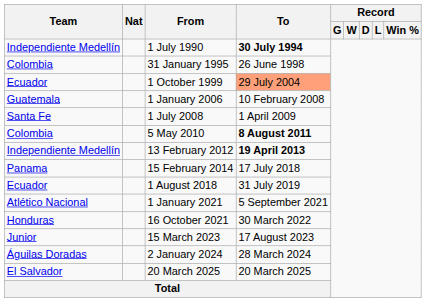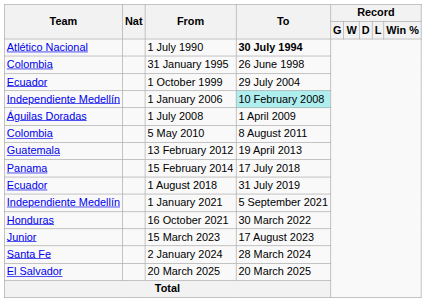(63, 47) Independiente Medellín -> (47, 47) Atlético Nacional
(269, 82) lightsalmon background -> (269, 82) no background
(33, 99) Guatemala -> (63, 99) Independiente Medellín
(281, 99) no background -> (281, 99) paleturquoise background
(29, 116) Santa Fe -> (47, 116) Águilas Doradas
(275, 133) bold -> (273, 133) normal
(63, 151) Independiente Medellín -> (33, 151) Guatemala
(272, 151) bold -> (270, 151) normal
(47, 202) Atlético Nacional -> (63, 202) Independiente Medellín
(47, 254) Águilas Doradas -> (29, 254) Santa Fe
